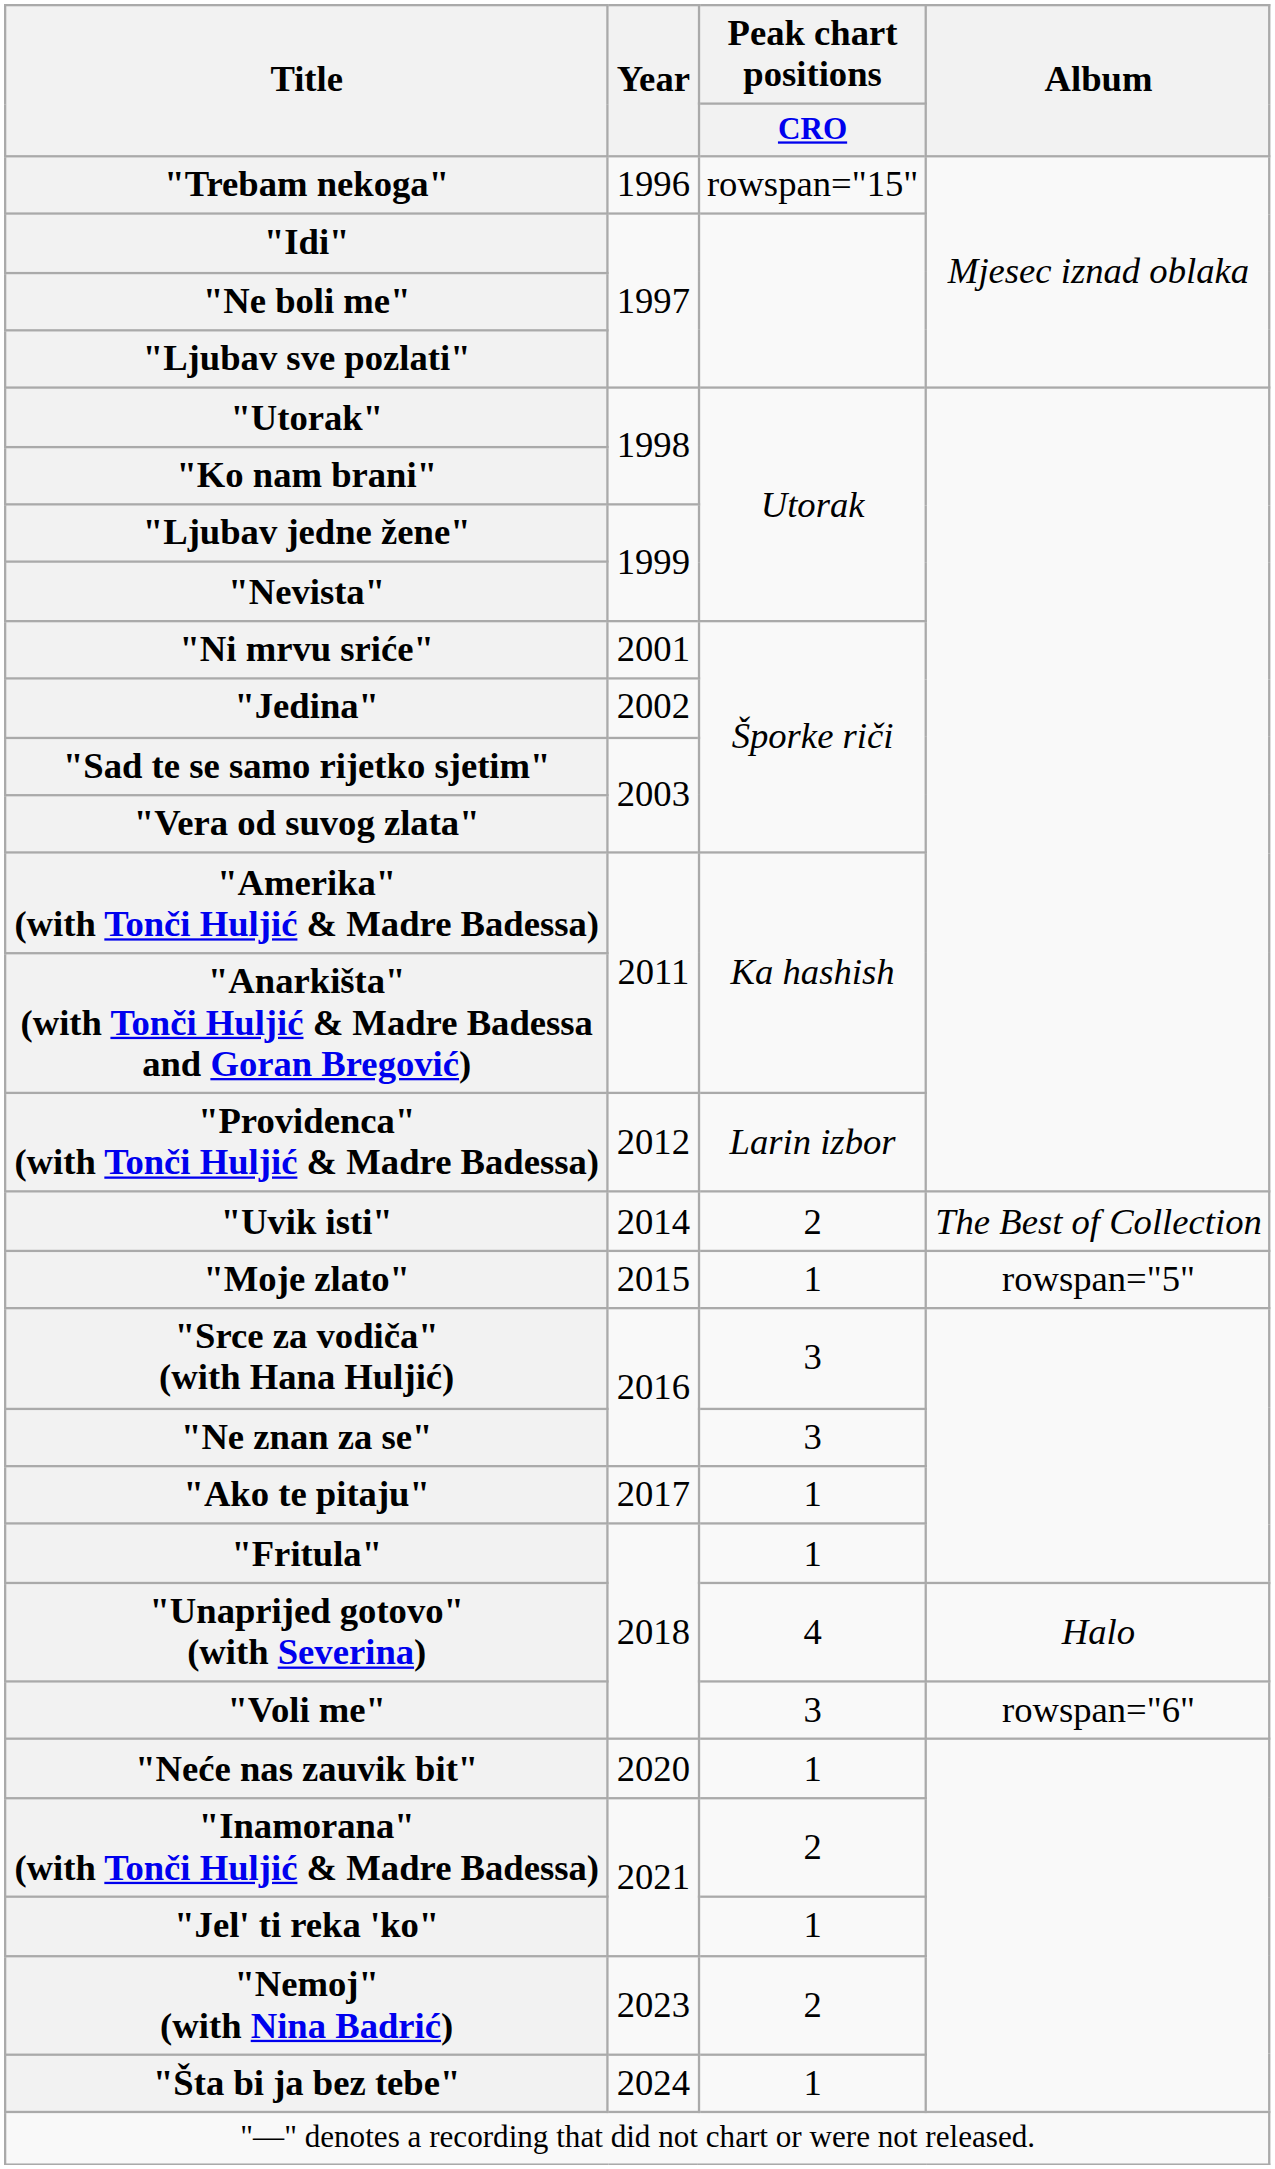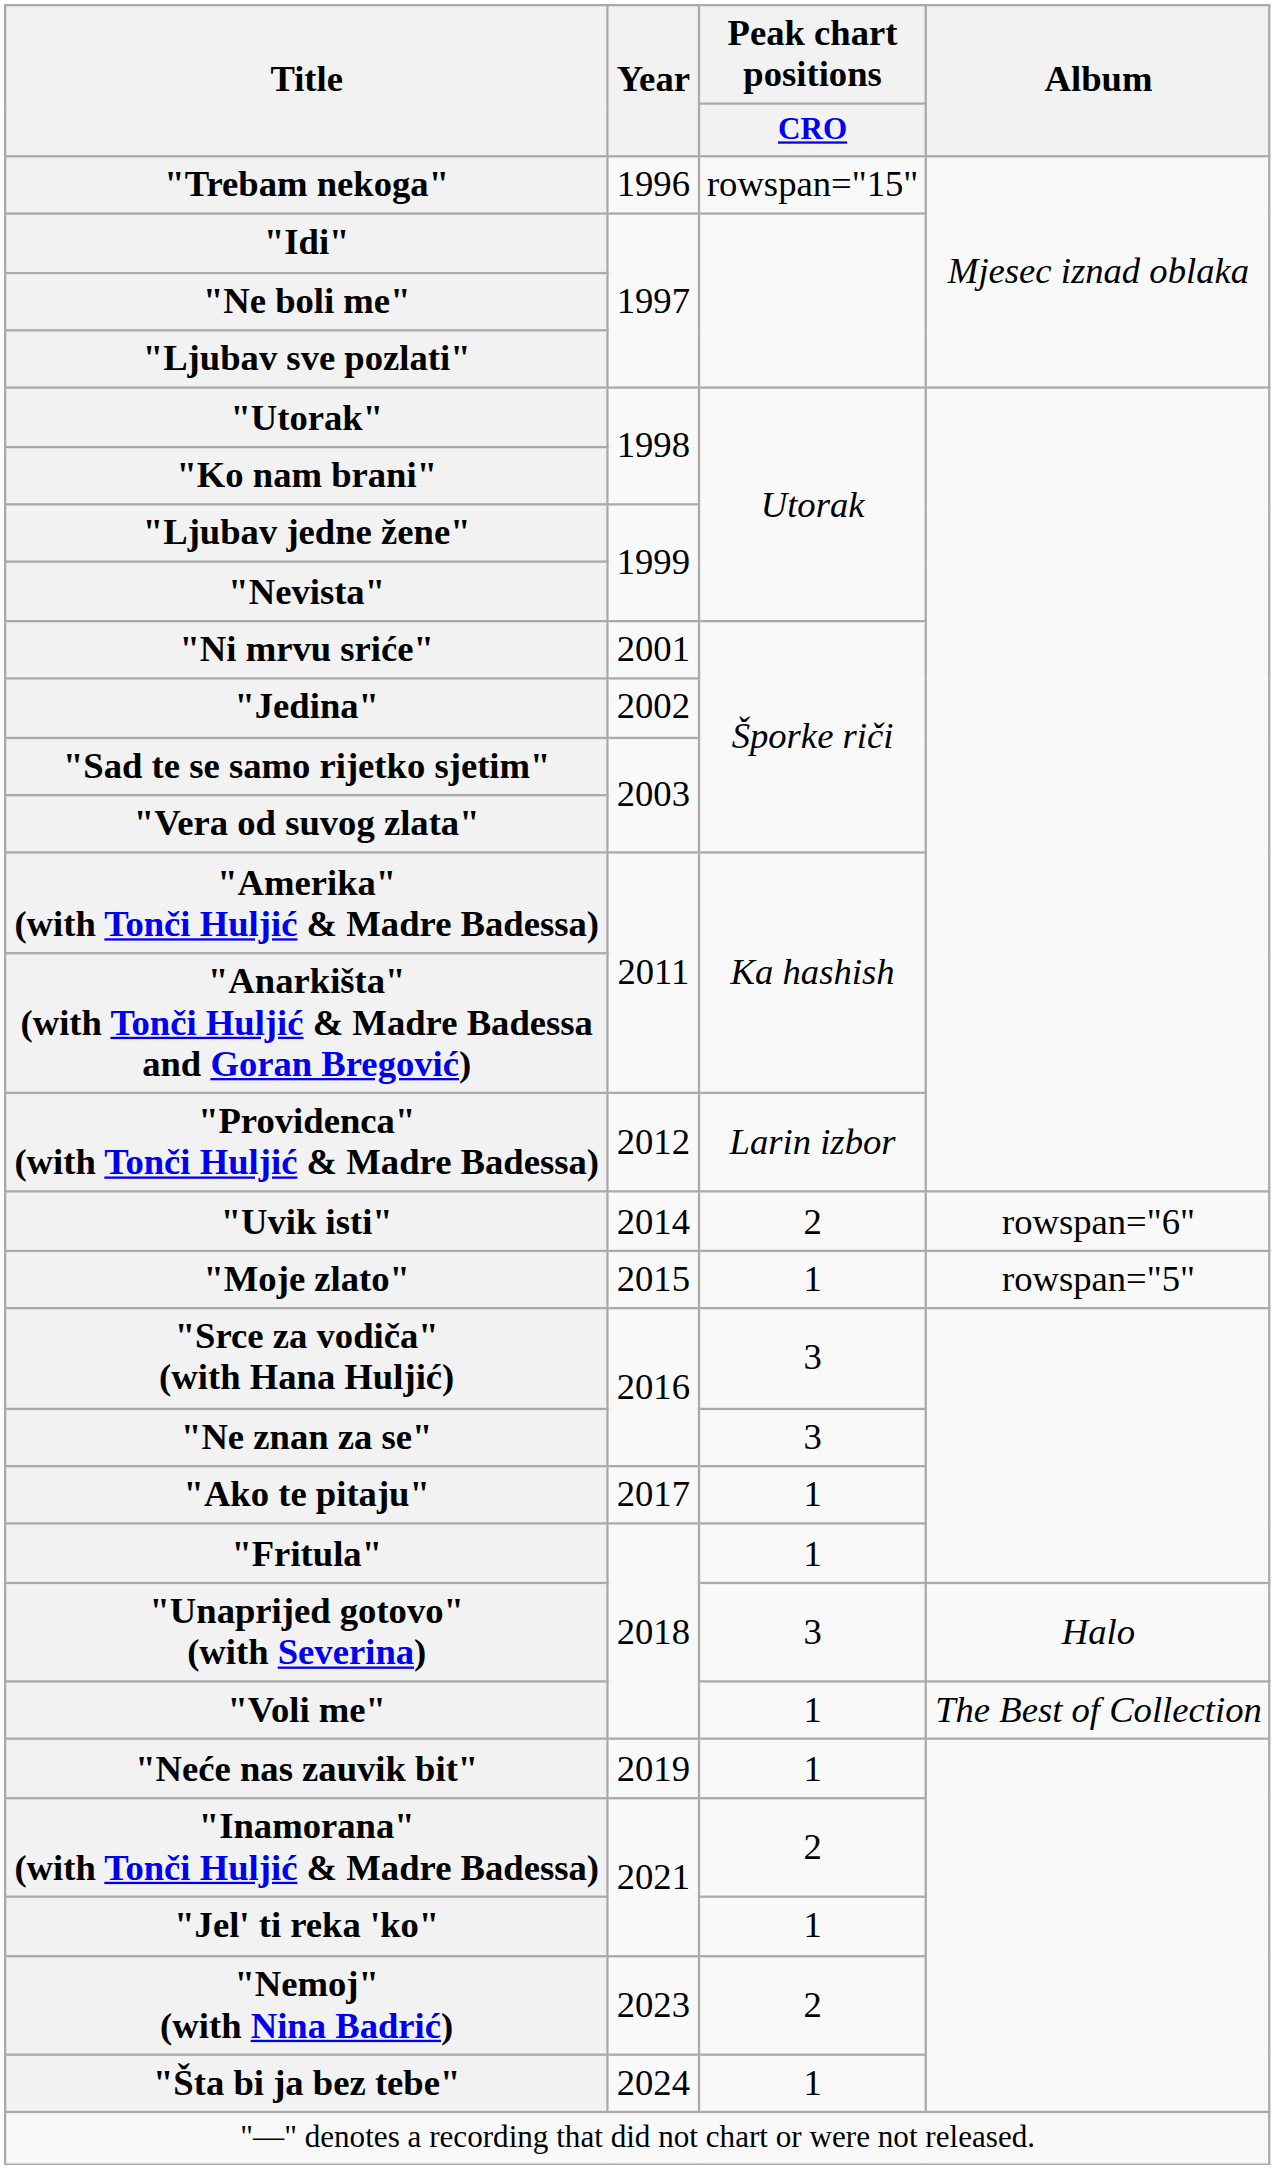(1098, 1220) The Best of Collection -> (1098, 1220) rowspan="6"
(813, 1631) 4 -> (813, 1631) 3
(813, 1709) 3 -> (813, 1709) 1
(1098, 1709) rowspan="6" -> (1098, 1709) The Best of Collection
(653, 1768) 2020 -> (653, 1768) 2019
